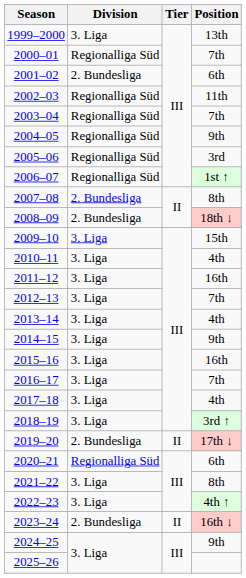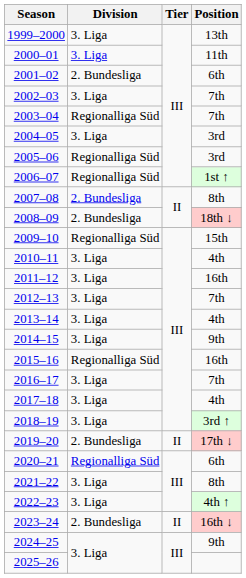(115, 55) Regionalliga Süd -> (89, 55) 3. Liga
(216, 55) 7th -> (216, 55) 11th
(115, 95) Regionalliga Süd -> (89, 95) 3. Liga
(216, 95) 11th -> (216, 95) 7th
(115, 136) Regionalliga Süd -> (89, 136) 3. Liga
(216, 136) 9th -> (216, 136) 3rd
(89, 237) 3. Liga -> (115, 237) Regionalliga Süd
(89, 359) 3. Liga -> (115, 359) Regionalliga Süd
